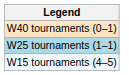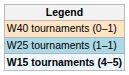(62, 62) normal -> (64, 62) bold
